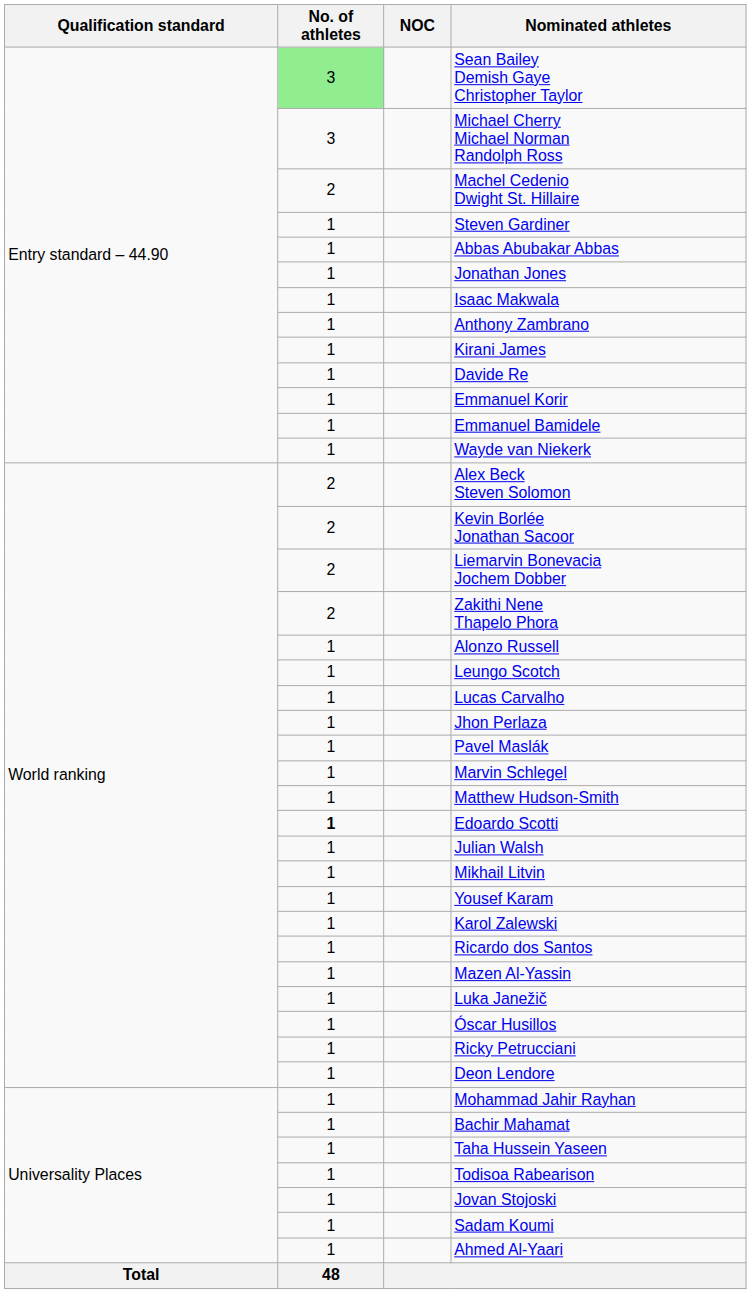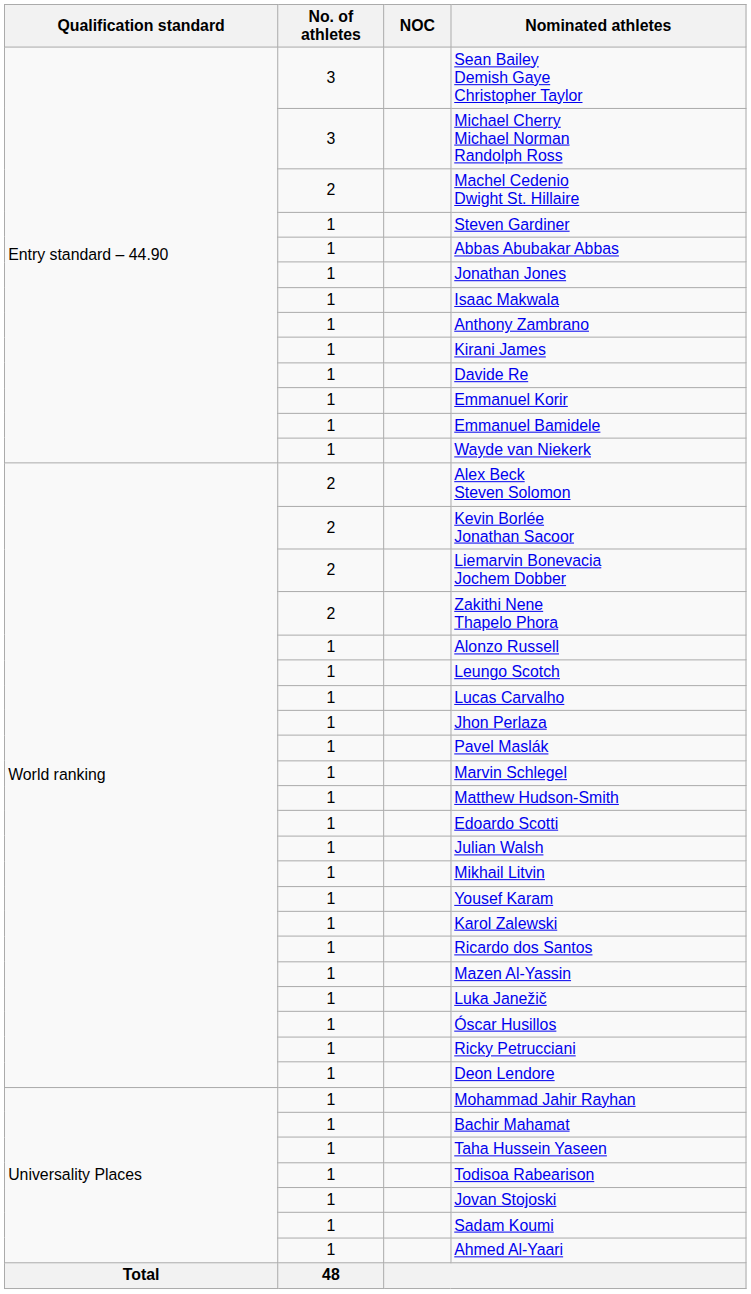(331, 77) lightgreen background -> (331, 77) no background
(331, 823) bold -> (331, 823) normal
